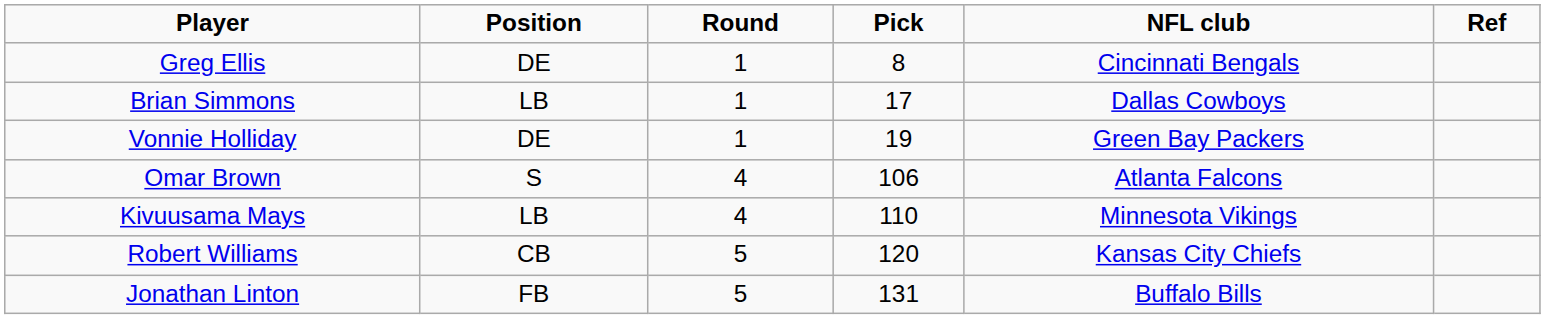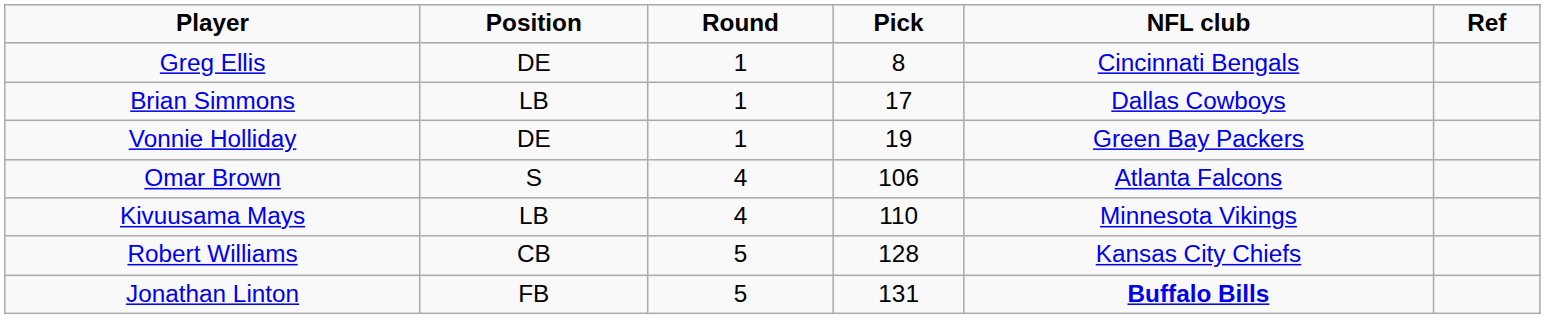(899, 255) 120 -> (899, 255) 128
(1198, 293) normal -> (1198, 293) bold
